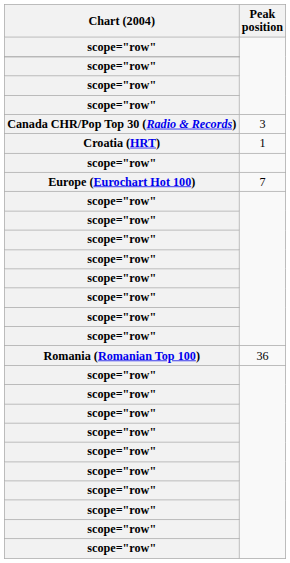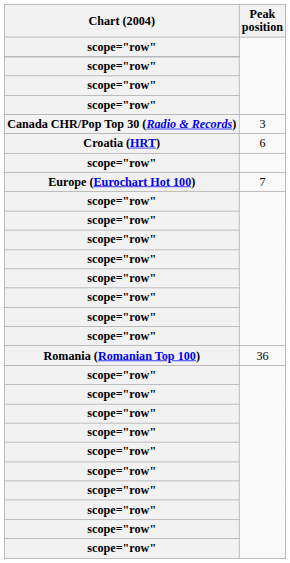(262, 143) 1 -> (262, 143) 6
